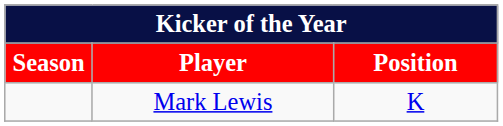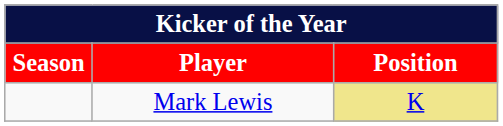(415, 101) no background -> (415, 101) khaki background
